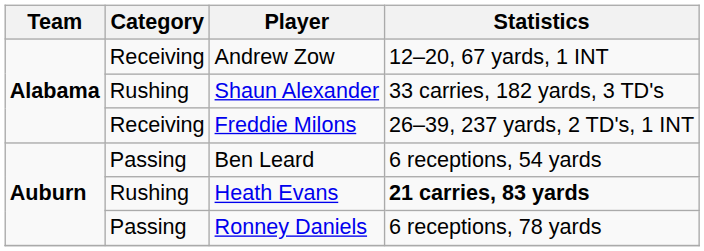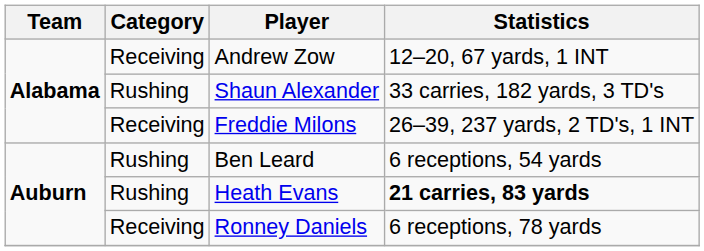(148, 159) Passing -> (149, 159) Rushing
(148, 227) Passing -> (157, 227) Receiving
